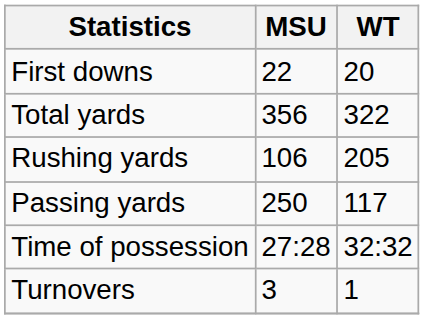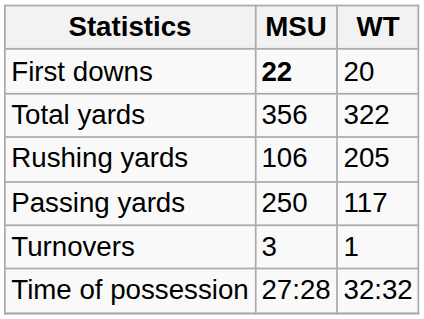(277, 71) normal -> (277, 71) bold
rows swapped: (73, 290) <-> (130, 246)
